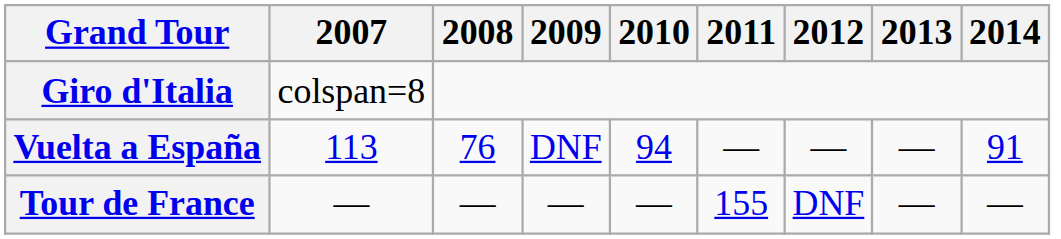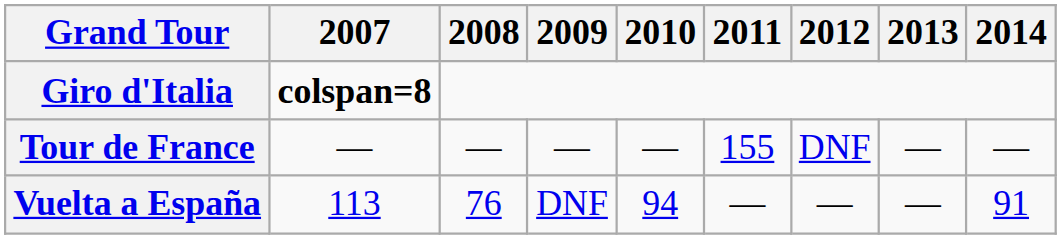(351, 89) normal -> (354, 89) bold
rows swapped: (137, 203) <-> (137, 146)
